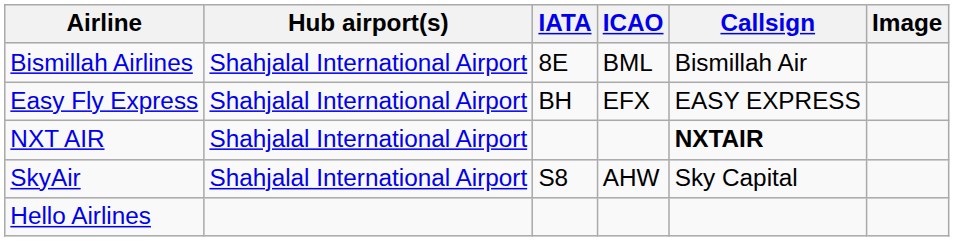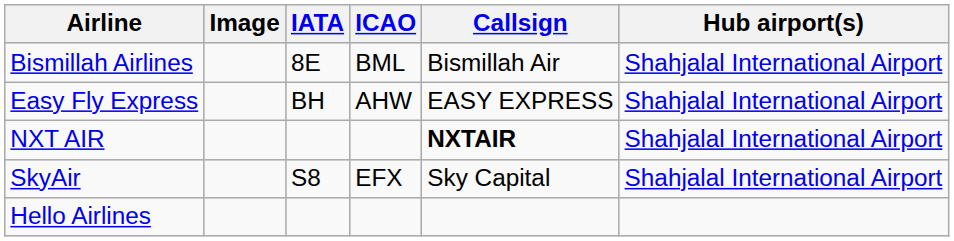columns swapped: (907, 23) <-> (368, 23)
(626, 100) EFX -> (384, 100) AHW
(631, 178) AHW -> (379, 178) EFX
